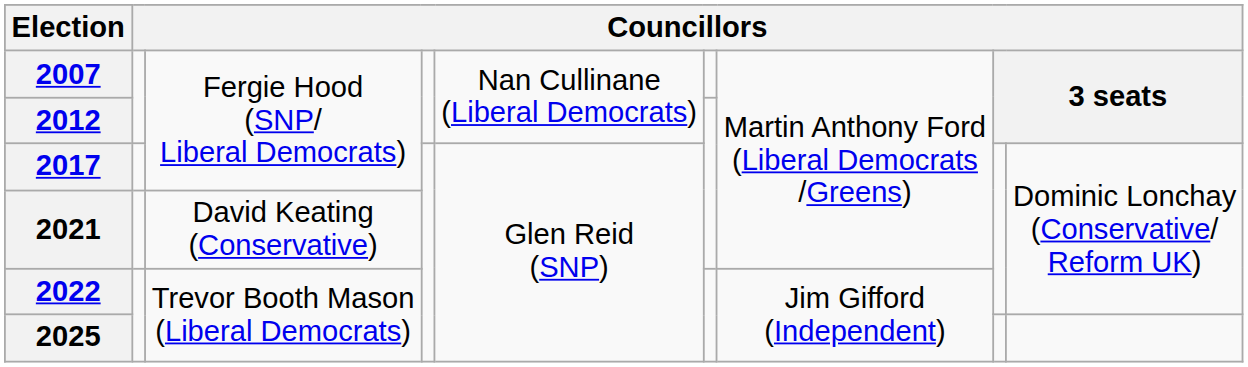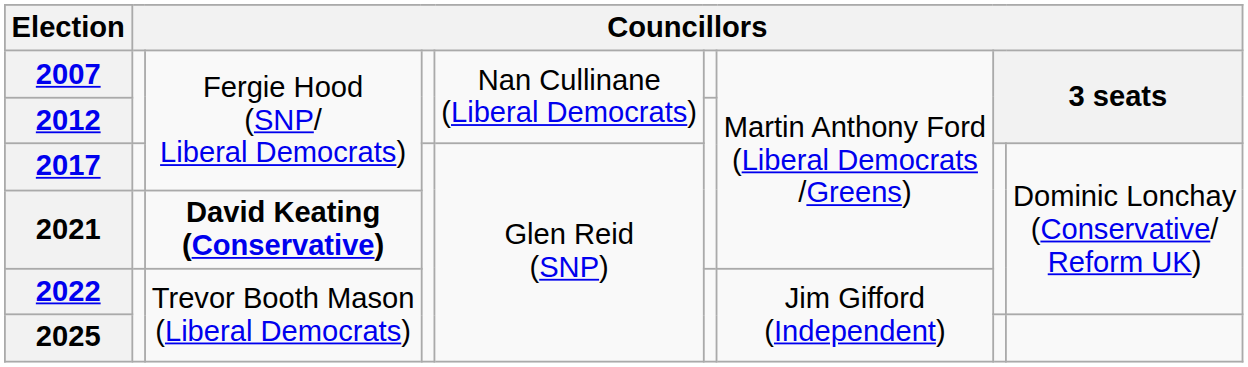(283, 228) normal -> (283, 228) bold
